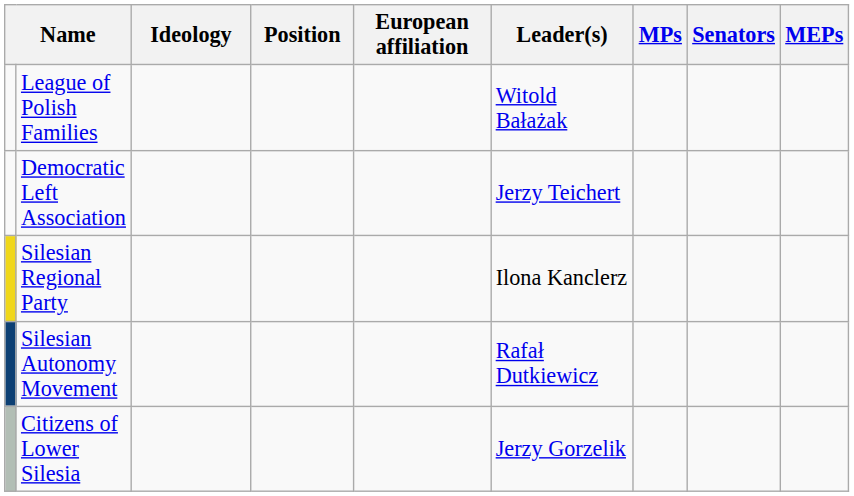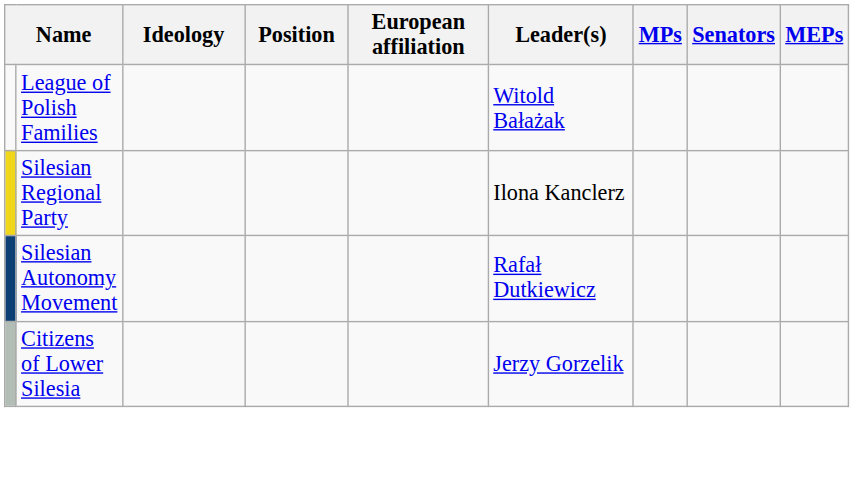- row: (73, 192)
